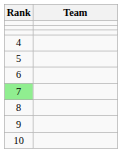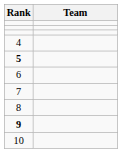(19, 59) normal -> (19, 59) bold
(19, 91) lightgreen background -> (19, 91) no background
(19, 124) normal -> (19, 124) bold
